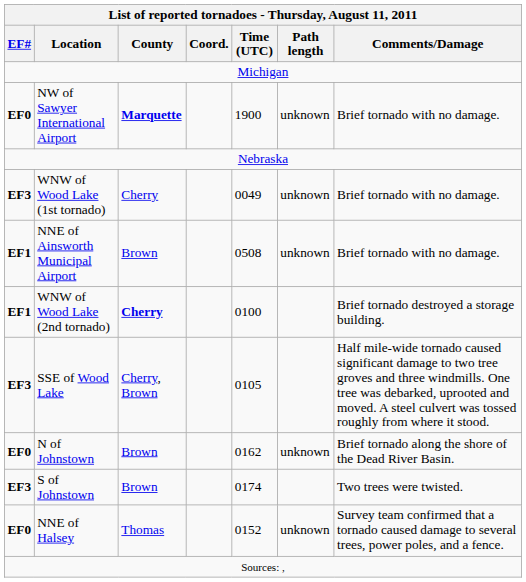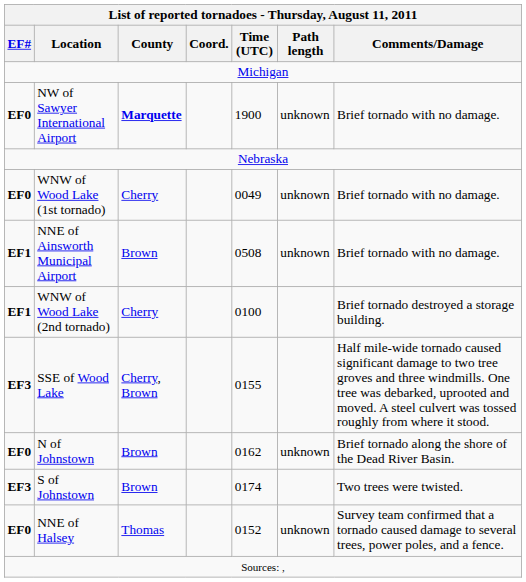(19, 195) EF3 -> (19, 195) EF0
(142, 311) bold -> (140, 311) normal
(248, 385) 0105 -> (248, 385) 0155
